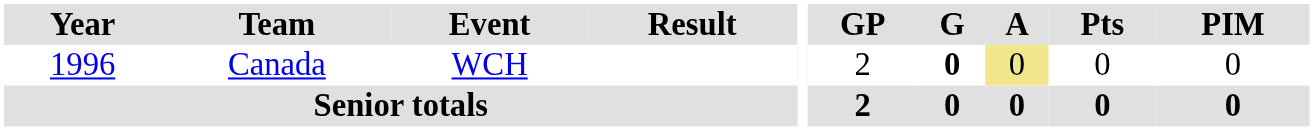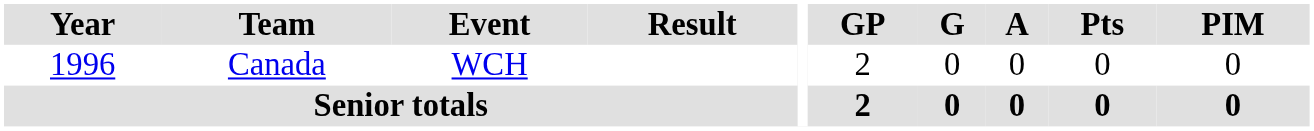(952, 64) bold -> (952, 64) normal
(1017, 64) khaki background -> (1017, 64) no background
